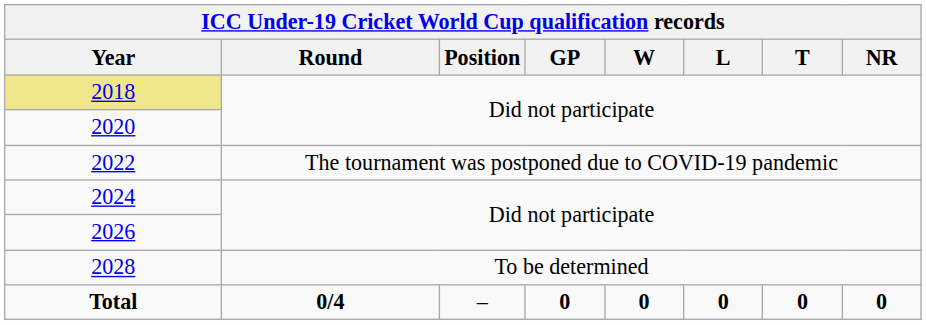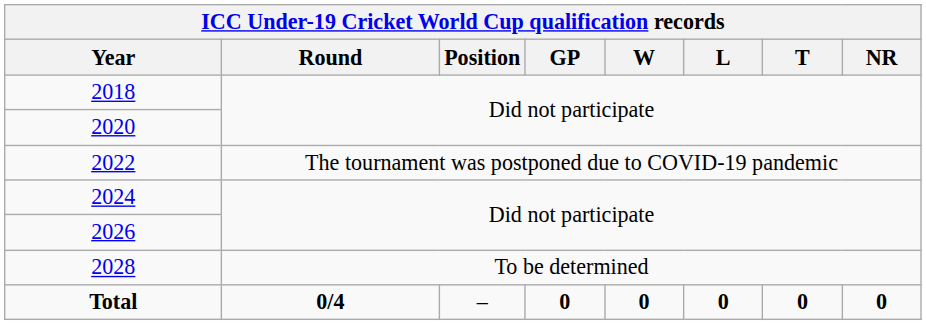(113, 92) khaki background -> (113, 92) no background
